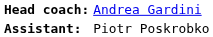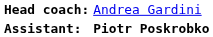(151, 28) normal -> (151, 28) bold
